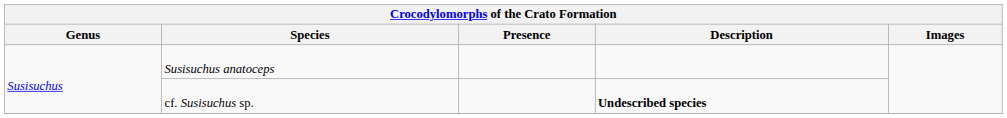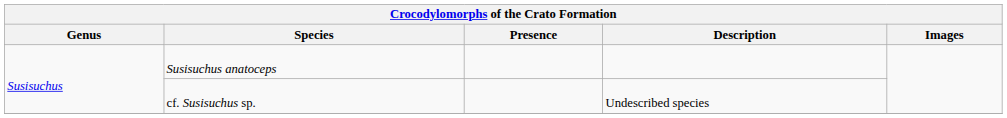(652, 103) bold -> (657, 103) normal
